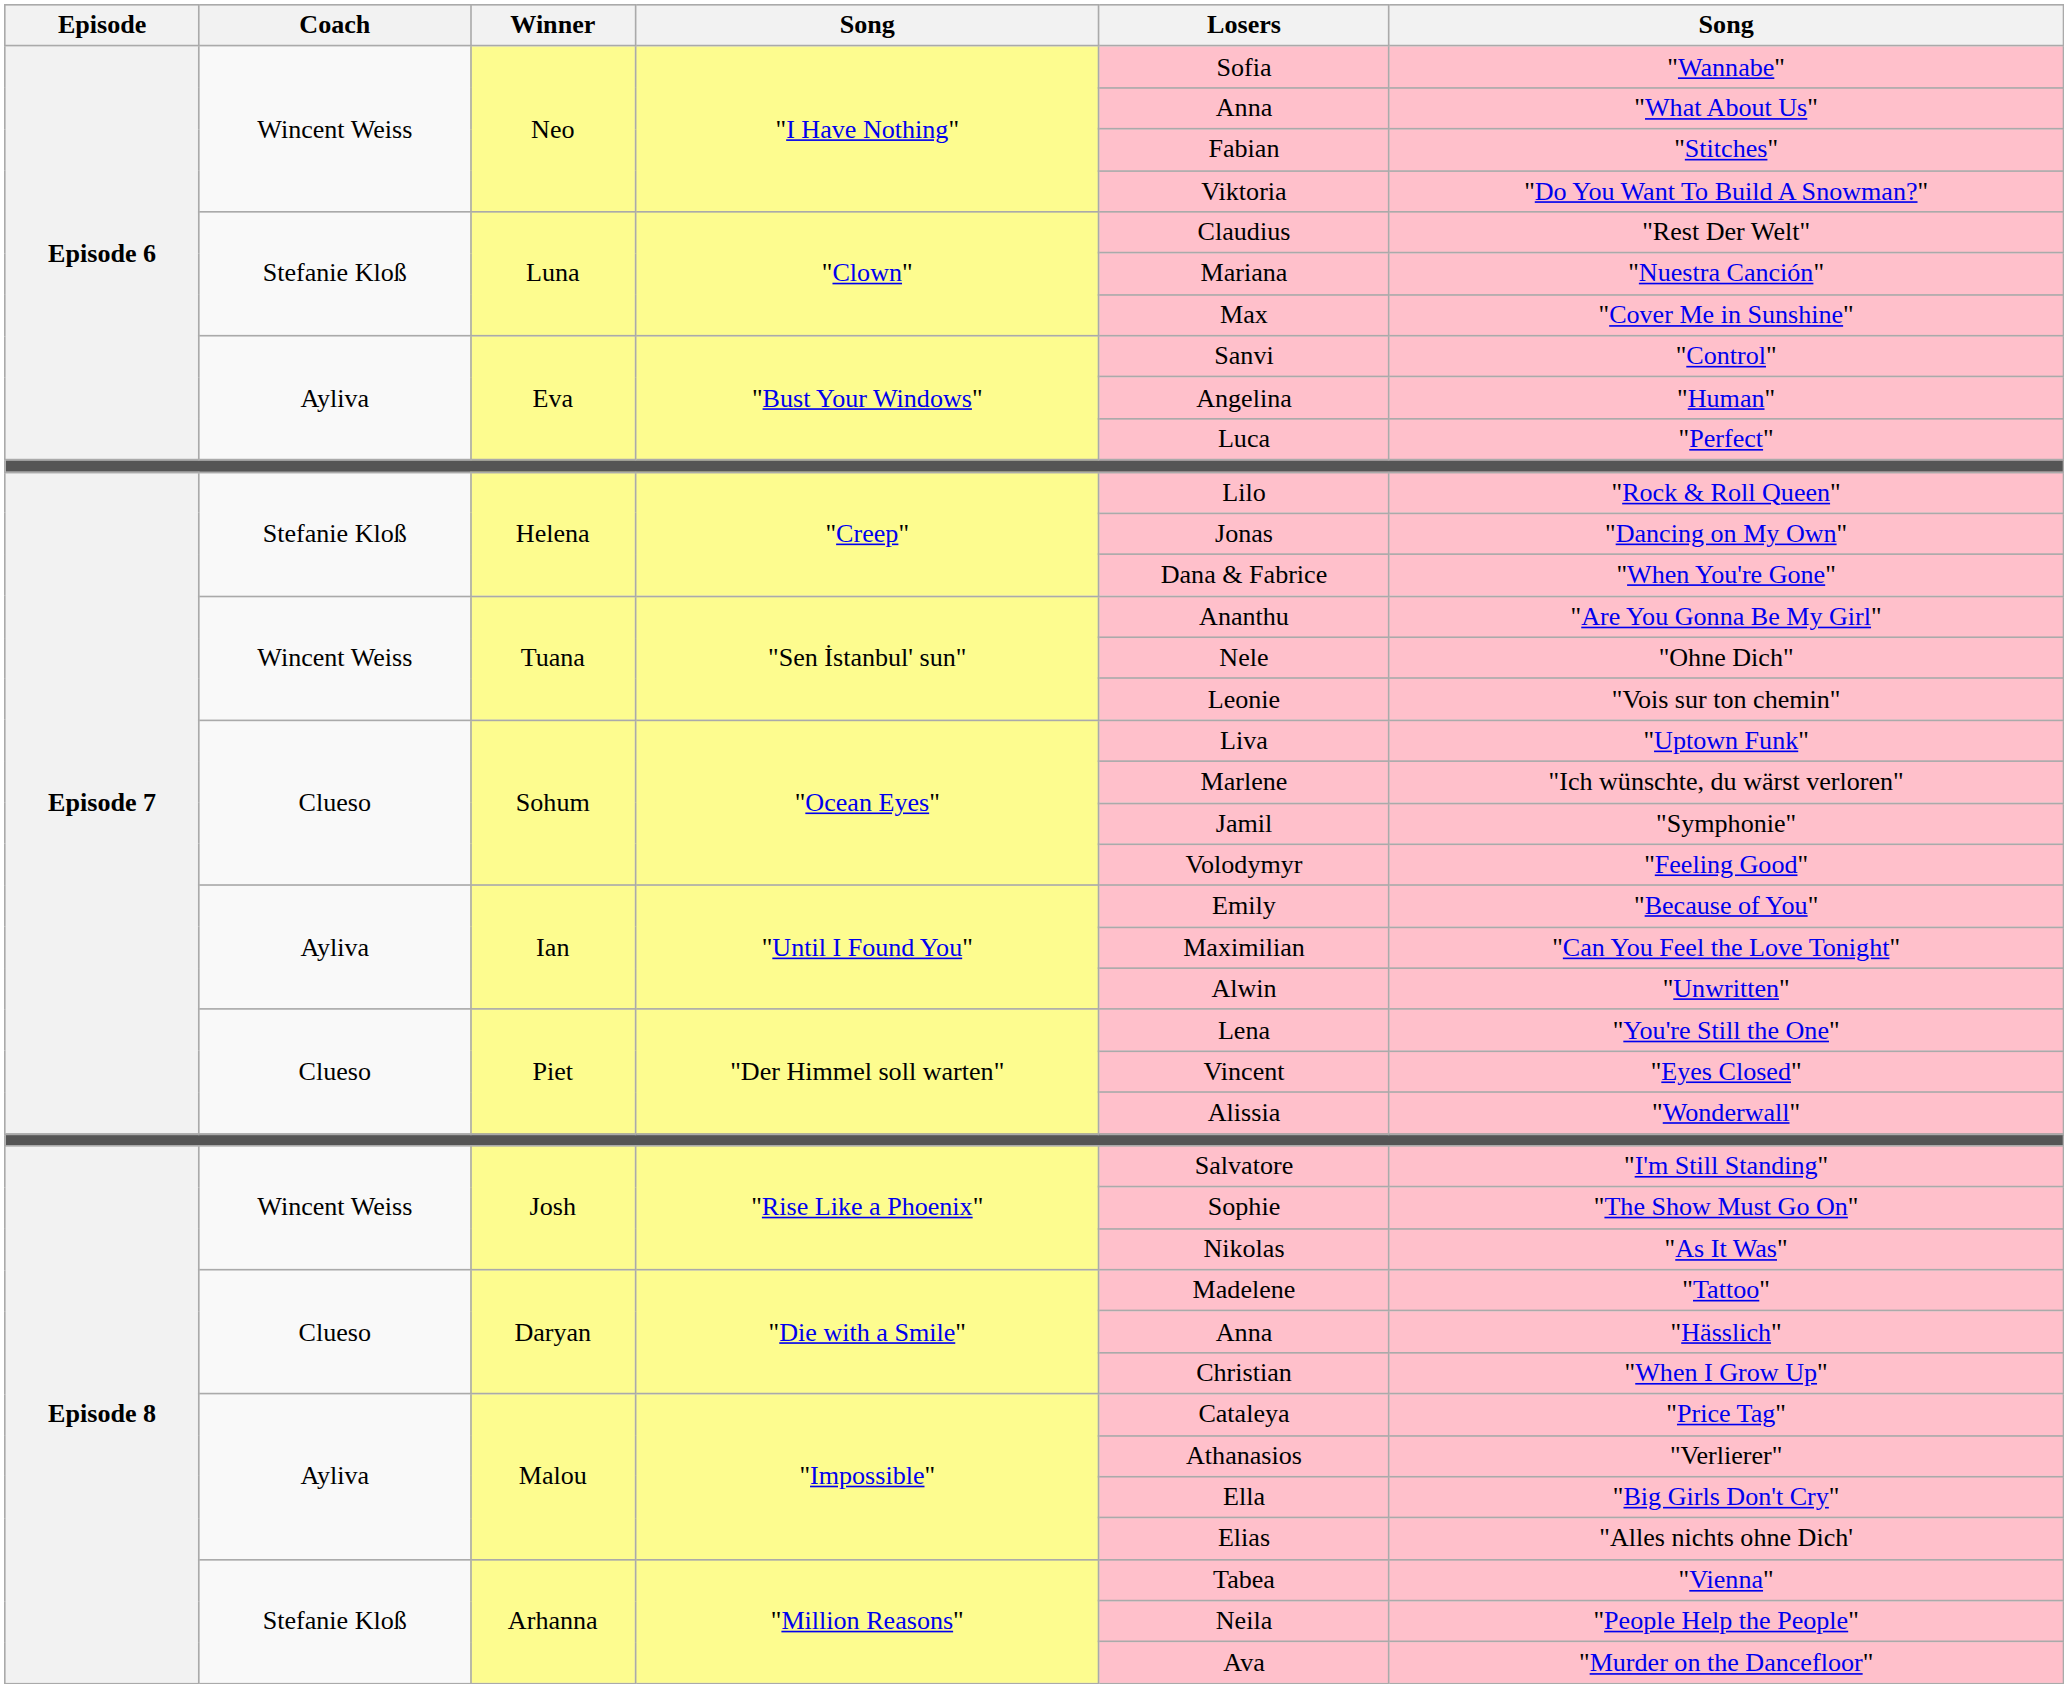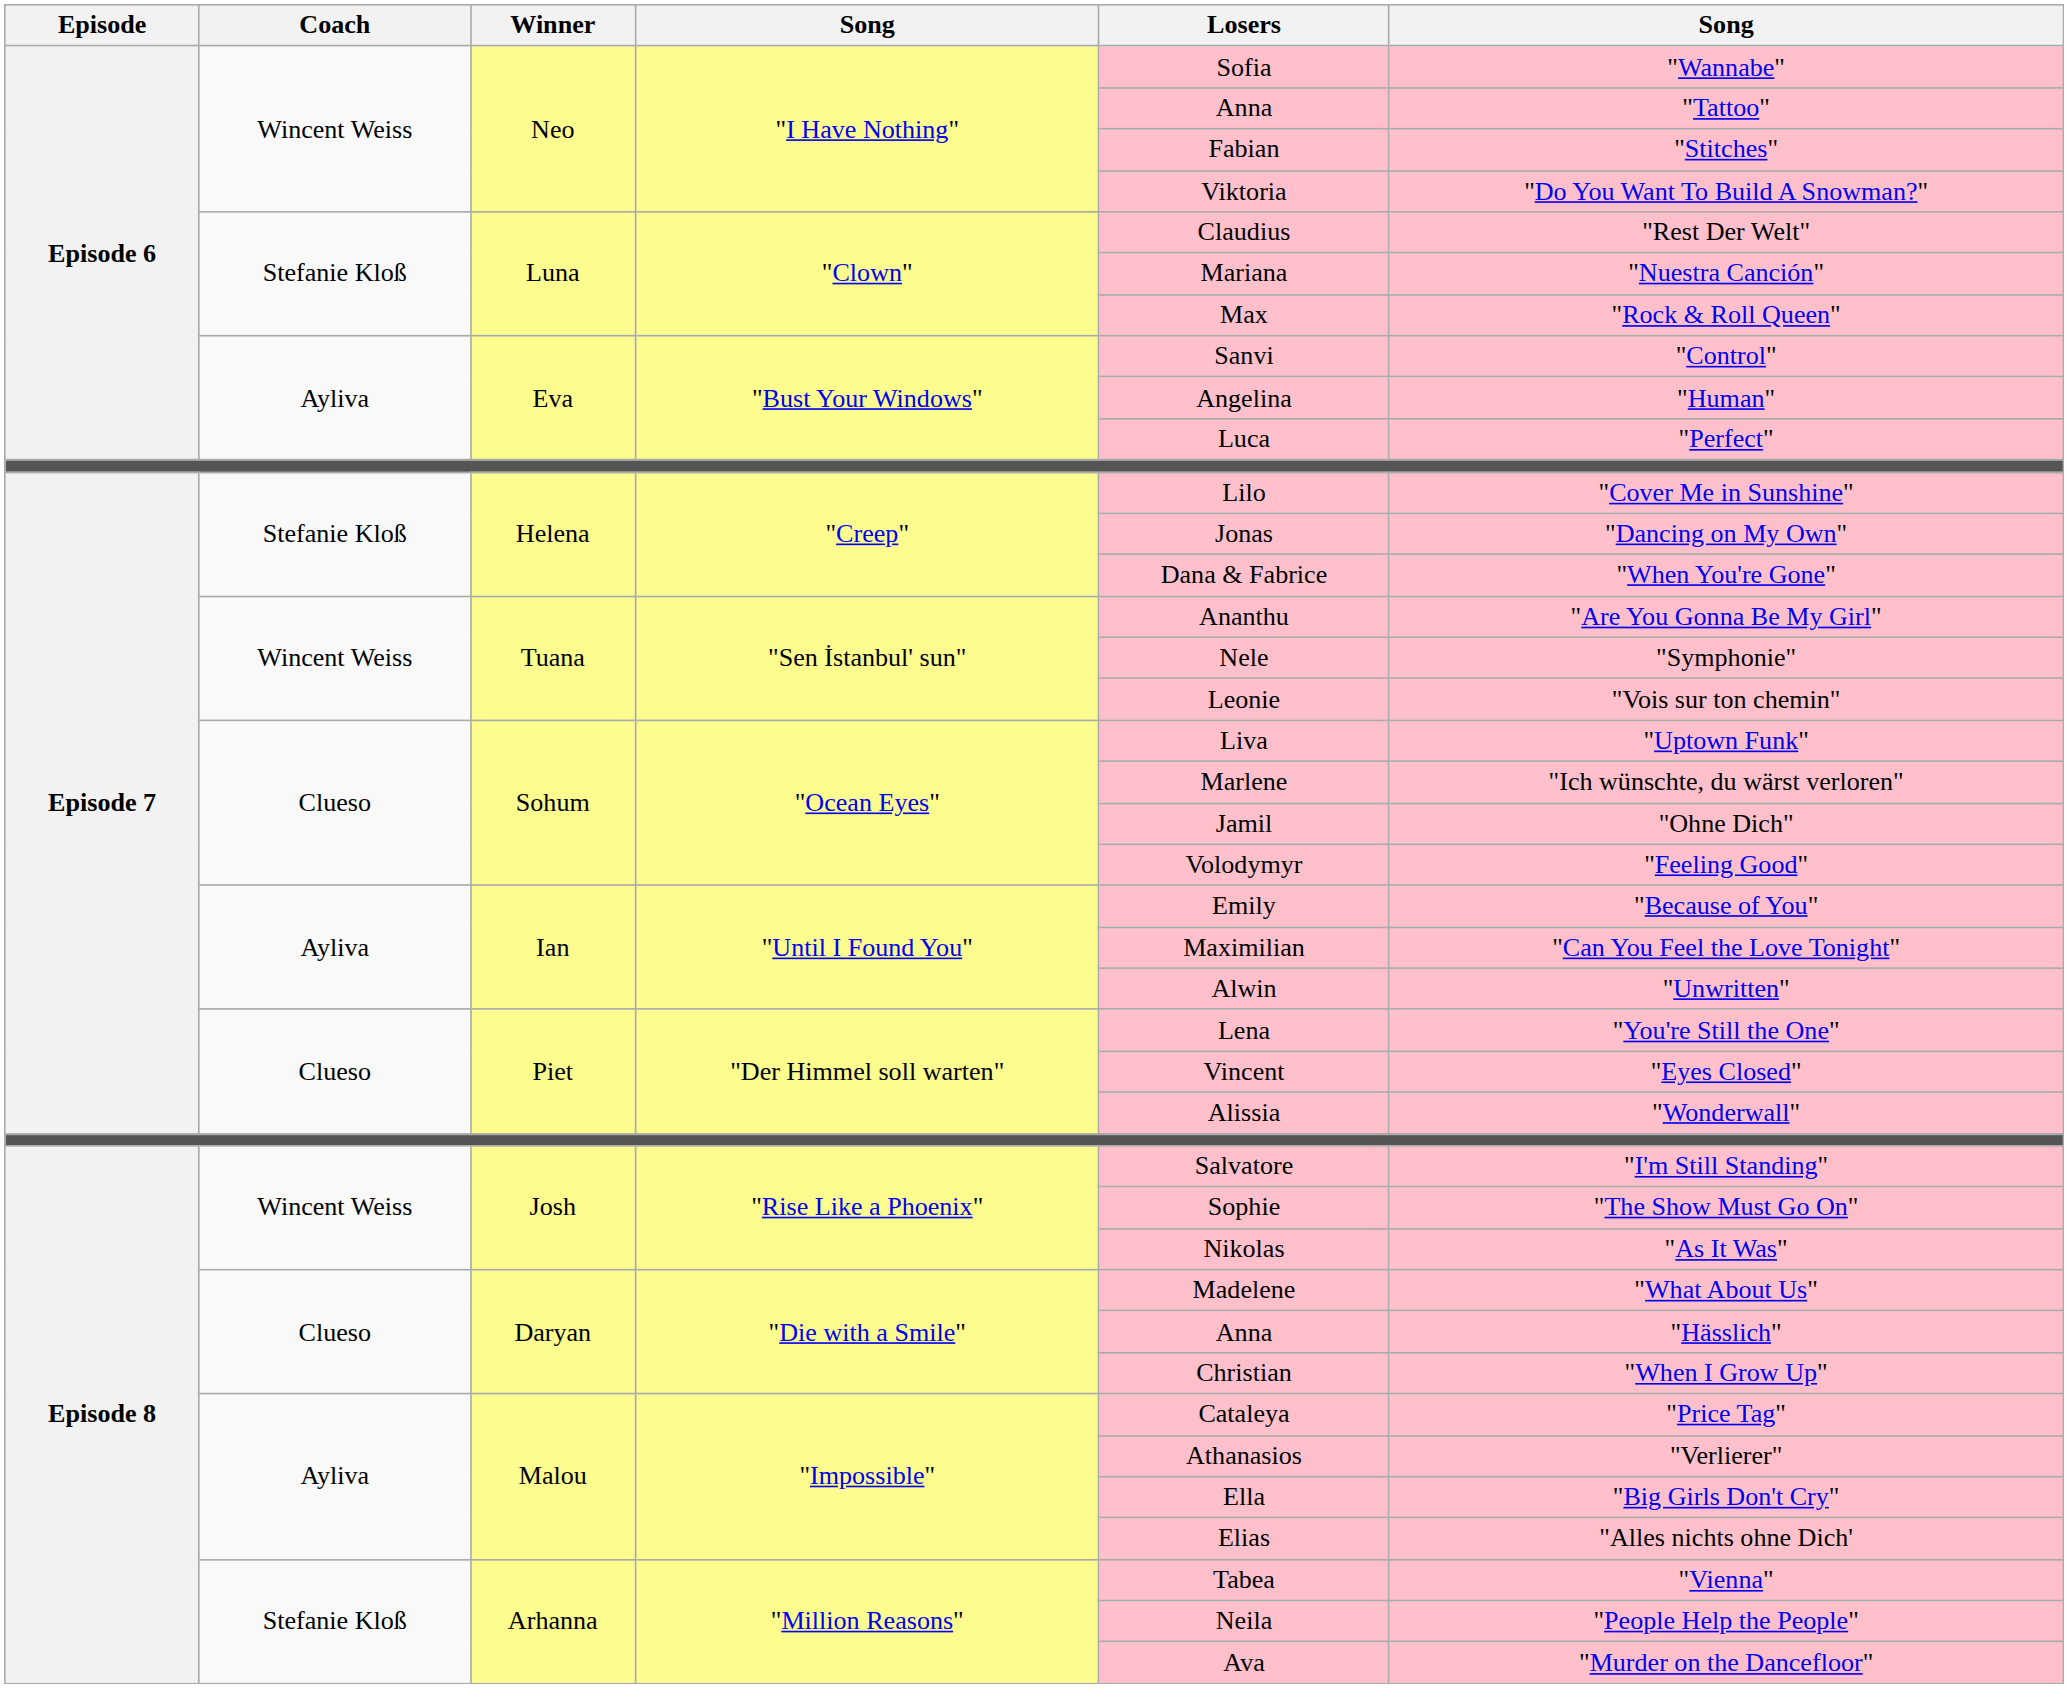(1726, 107) "What About Us" -> (1726, 107) "Tattoo"
(1726, 314) "Cover Me in Sunshine" -> (1726, 314) "Rock & Roll Queen"
(1726, 492) "Rock & Roll Queen" -> (1726, 492) "Cover Me in Sunshine"
(1726, 657) "Ohne Dich" -> (1726, 657) "Symphonie"
(1726, 823) "Symphonie" -> (1726, 823) "Ohne Dich"
(1726, 1290) "Tattoo" -> (1726, 1290) "What About Us"
